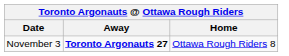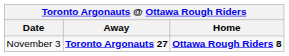(224, 43) normal -> (227, 43) bold
